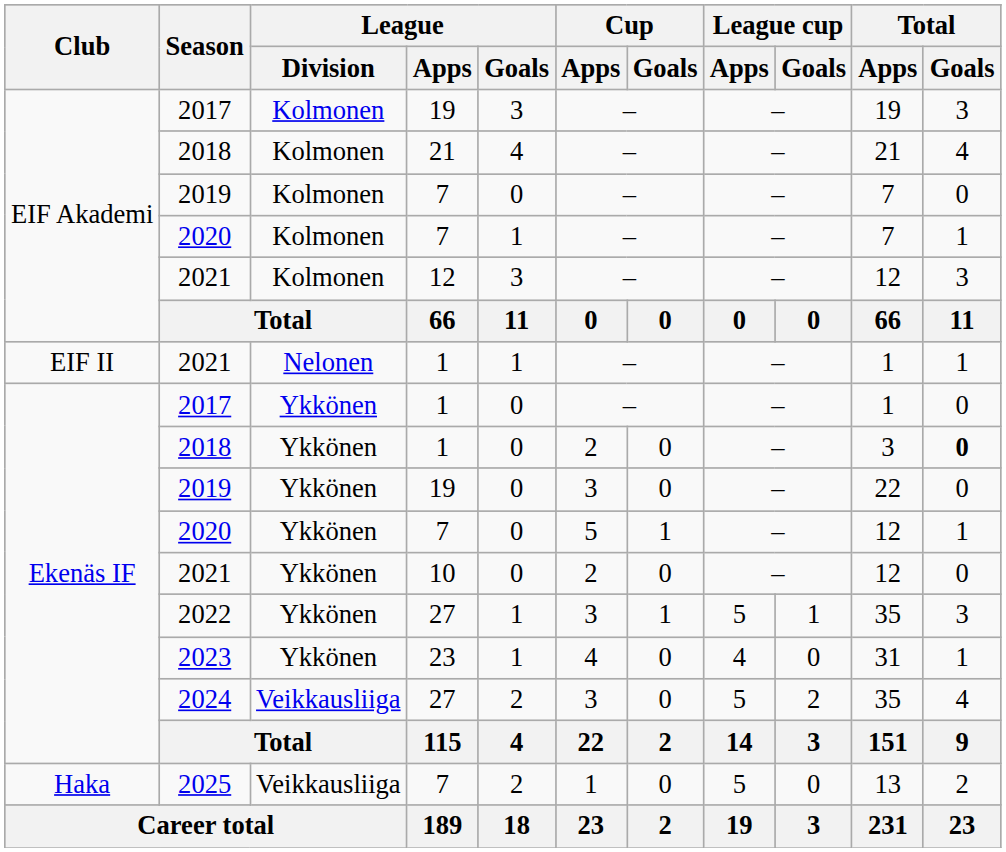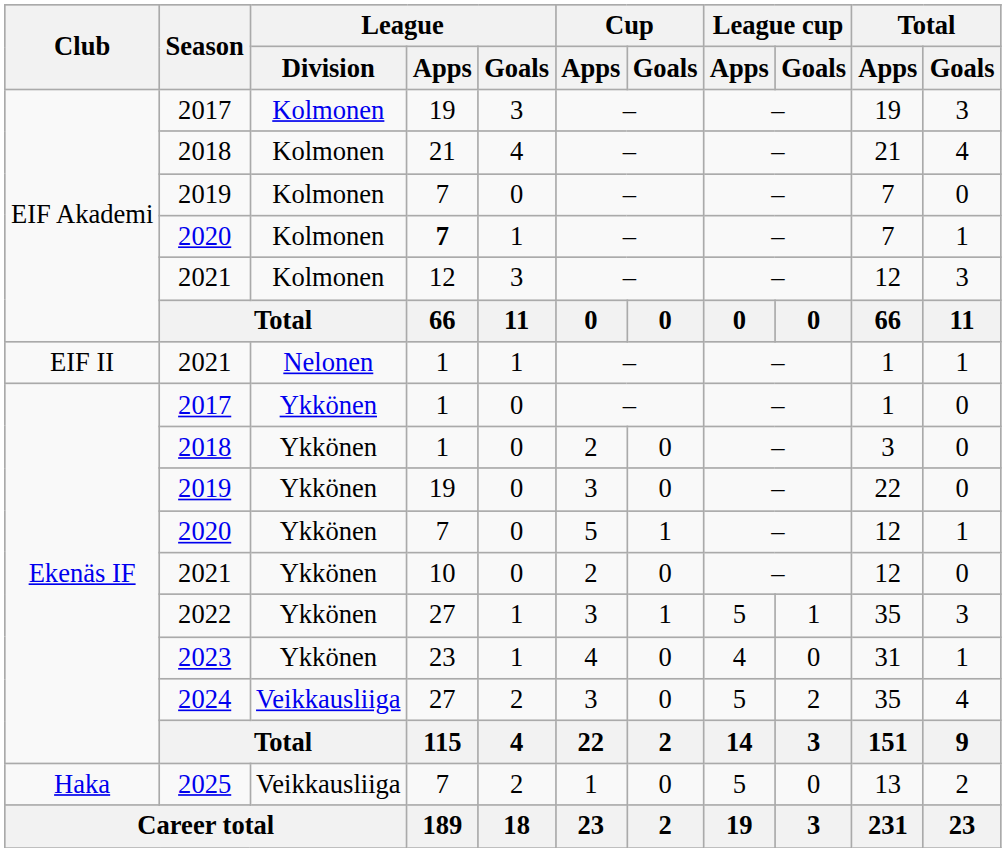(442, 236) normal -> (442, 236) bold
(962, 446) bold -> (962, 446) normal
